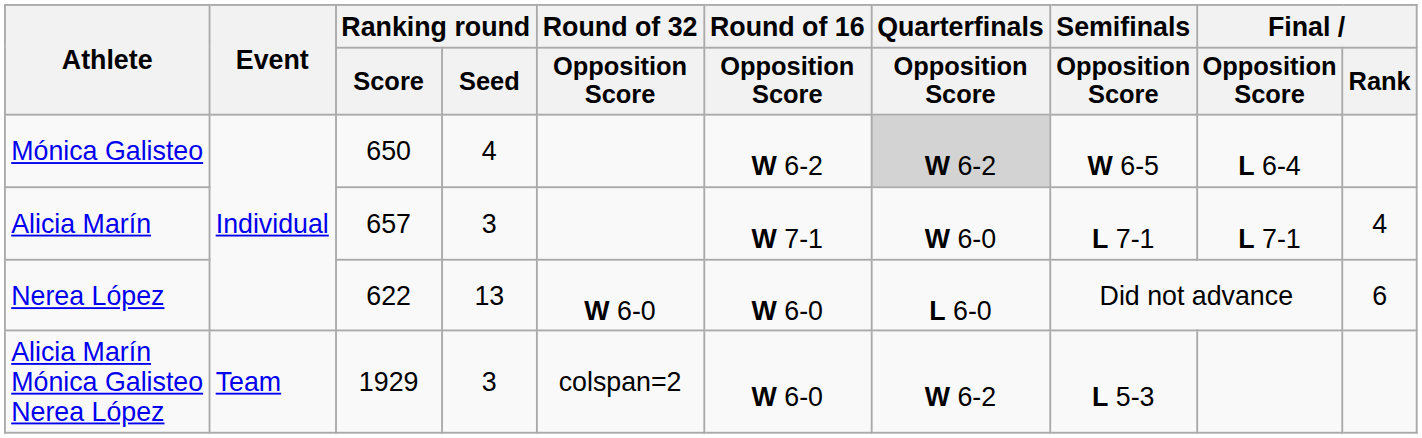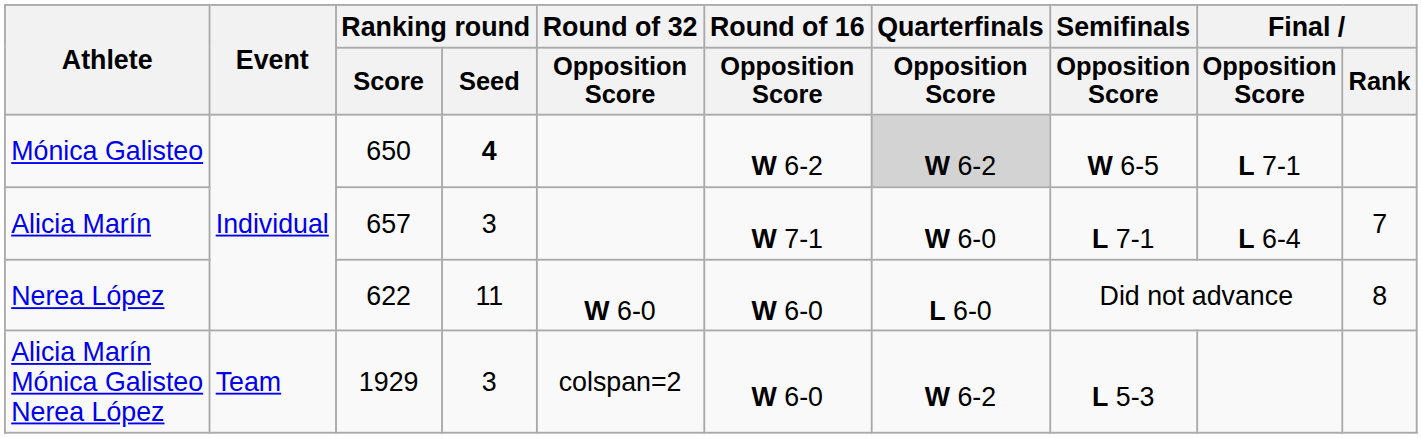(489, 152) normal -> (489, 152) bold
(1270, 166) L 6-4 -> (1270, 166) L 7-1
(1270, 238) L 7-1 -> (1270, 238) L 6-4
(1380, 224) 4 -> (1380, 224) 7
(489, 296) 13 -> (489, 296) 11
(1380, 296) 6 -> (1380, 296) 8
